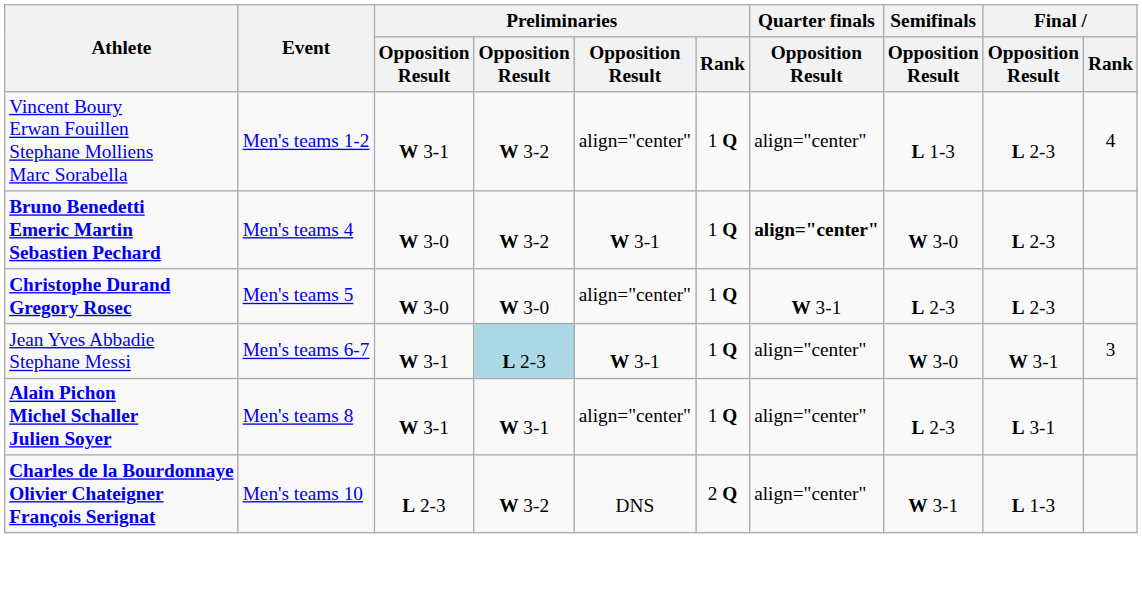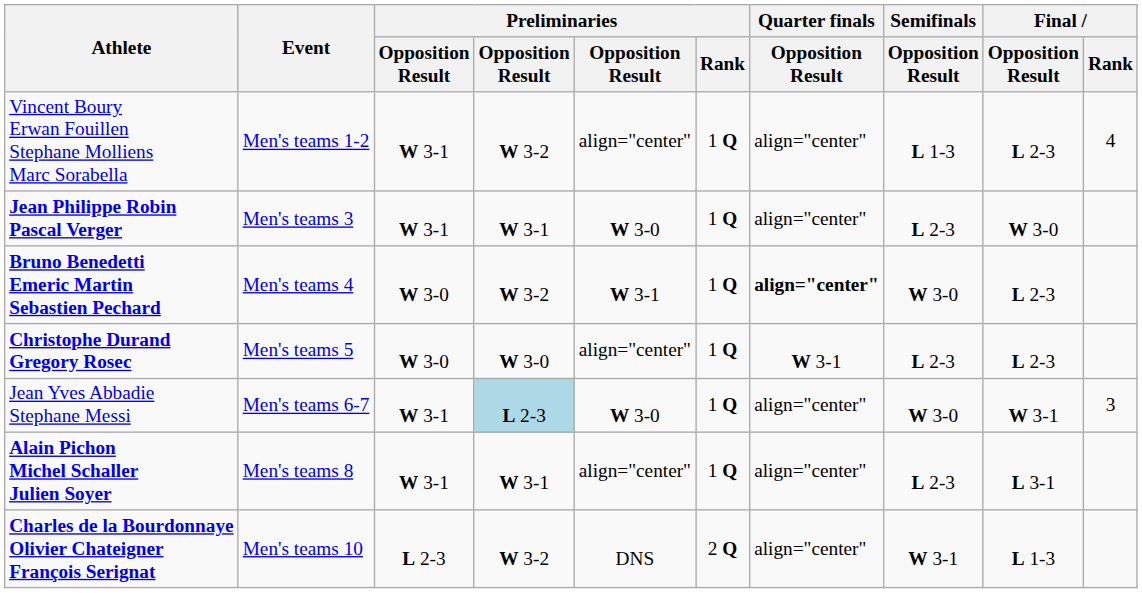+ row: (93, 218)
(635, 362) W 3-1 -> (635, 416) W 3-0
